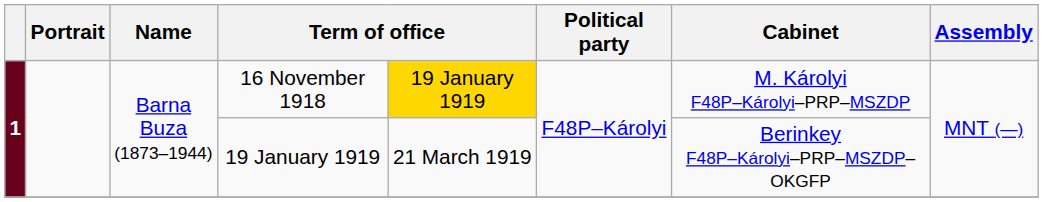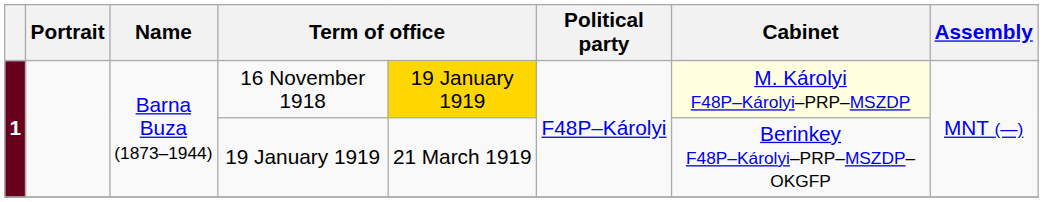(801, 89) no background -> (801, 89) lightyellow background
